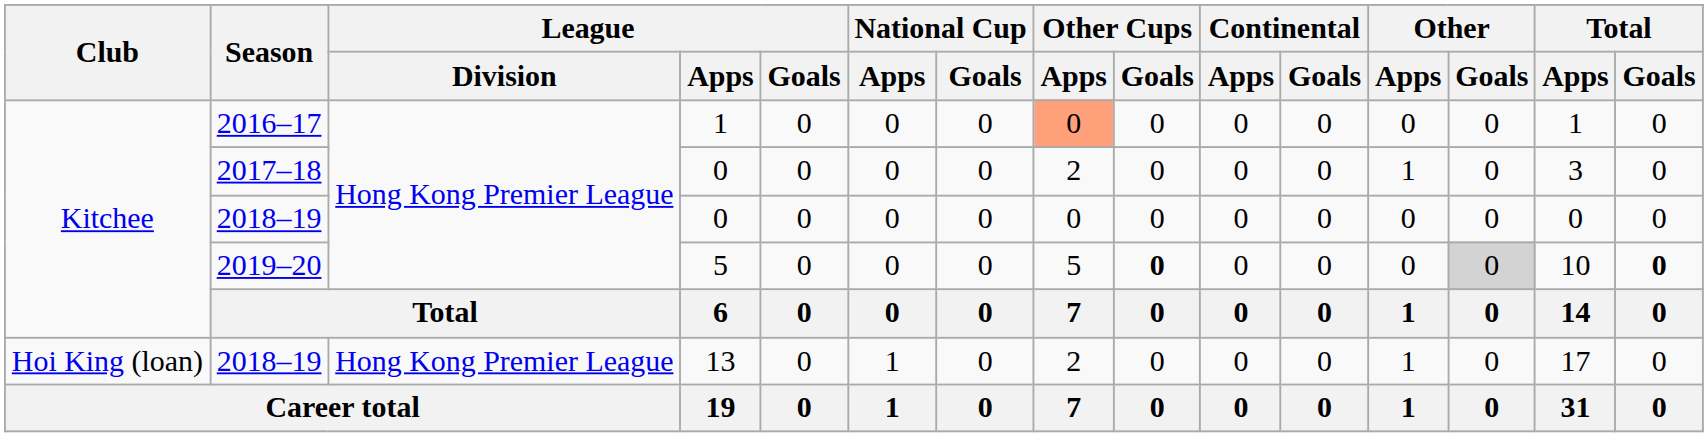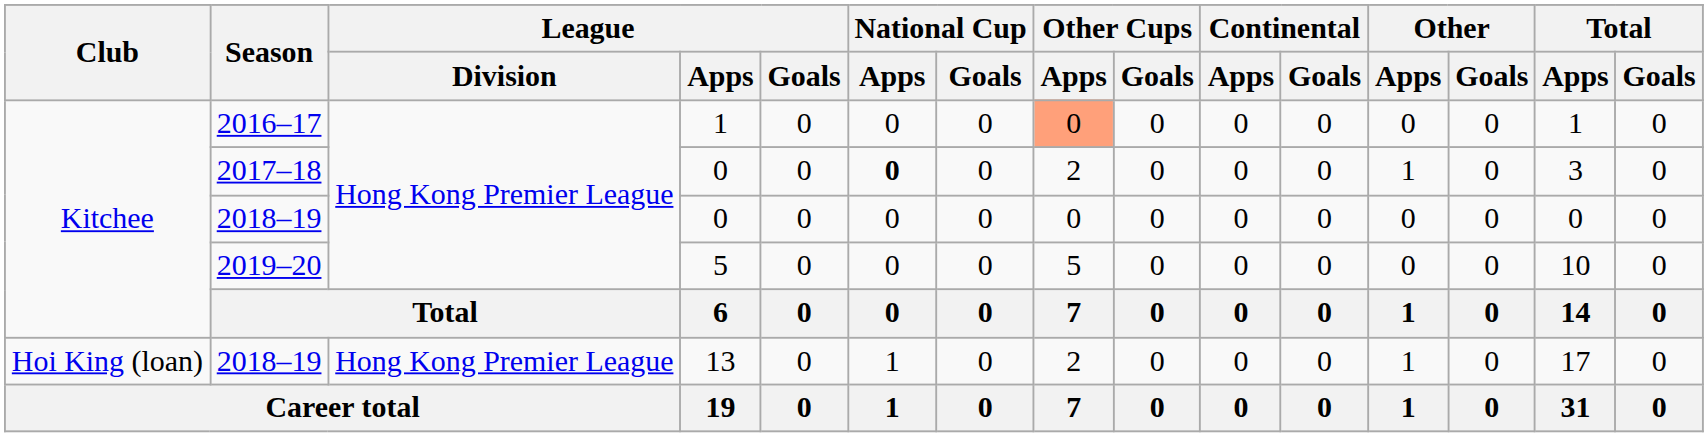(892, 170) normal -> (892, 170) bold
(1157, 265) bold -> (1157, 265) normal
(1492, 265) lightgrey background -> (1492, 265) no background
(1659, 265) bold -> (1659, 265) normal
